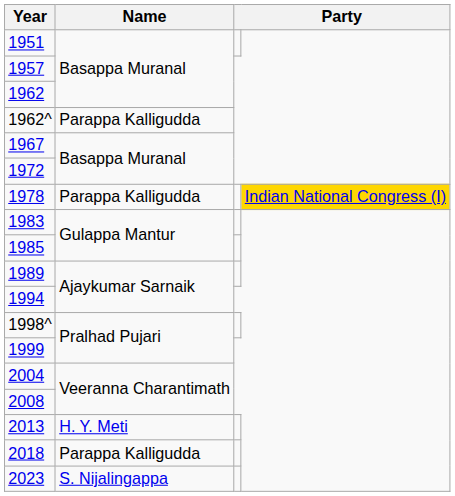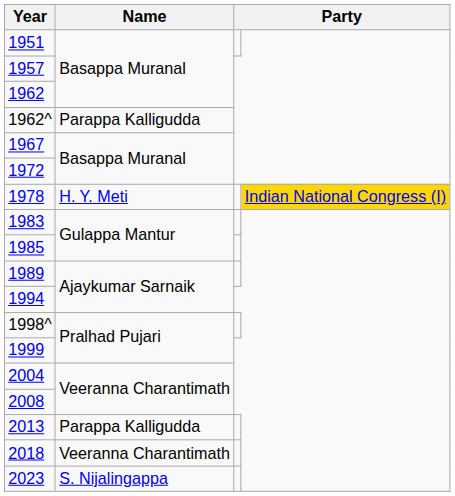(130, 196) Parappa Kalligudda -> (94, 196) H. Y. Meti
(94, 427) H. Y. Meti -> (130, 427) Parappa Kalligudda
(130, 453) Parappa Kalligudda -> (145, 453) Veeranna Charantimath
